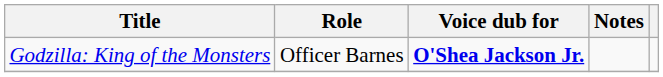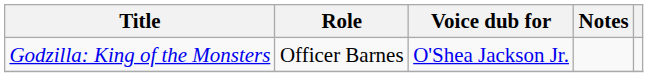(499, 54) bold -> (491, 54) normal
